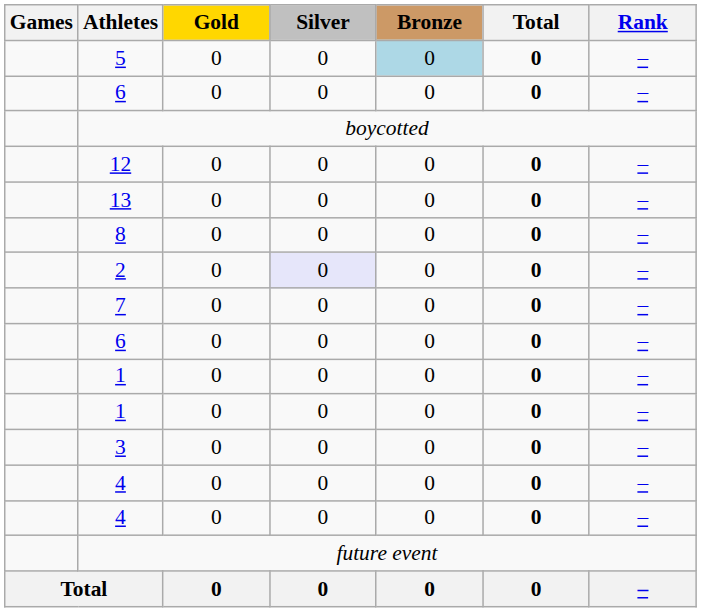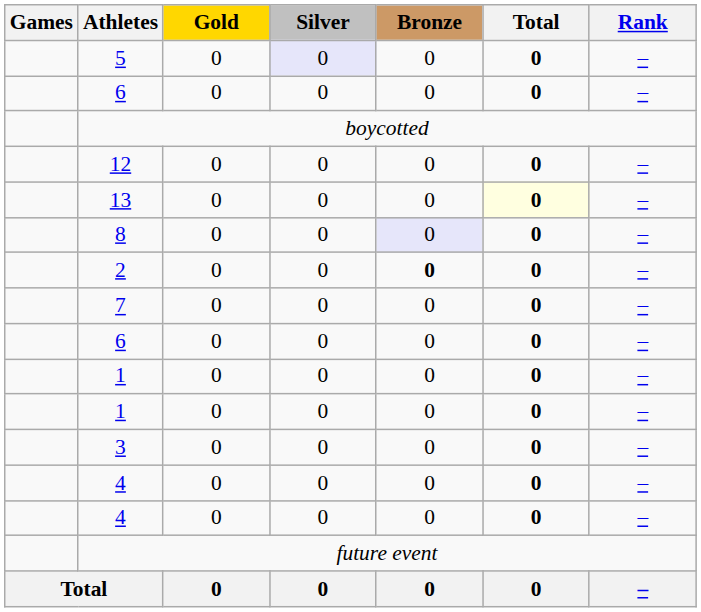(323, 57) no background -> (323, 57) lavender background
(430, 57) lightblue background -> (430, 57) no background
(536, 199) no background -> (536, 199) lightyellow background
(430, 234) no background -> (430, 234) lavender background
(323, 270) lavender background -> (323, 270) no background
(430, 270) normal -> (430, 270) bold
